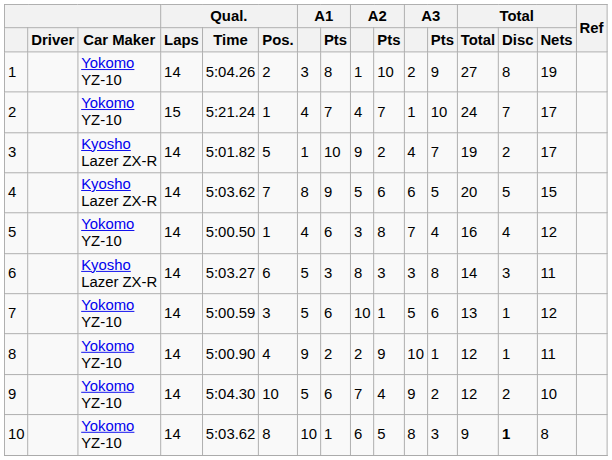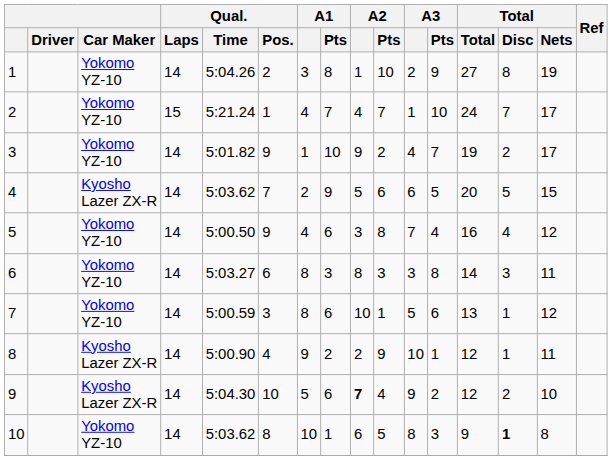(119, 152) Kyosho Lazer ZX-R -> (108, 152) Yokomo YZ-10
(266, 152) 5 -> (266, 152) 9
(305, 192) 8 -> (305, 192) 2
(266, 233) 1 -> (266, 233) 9
(119, 273) Kyosho Lazer ZX-R -> (108, 273) Yokomo YZ-10
(305, 273) 5 -> (305, 273) 8
(305, 313) 5 -> (305, 313) 8
(108, 354) Yokomo YZ-10 -> (119, 354) Kyosho Lazer ZX-R
(108, 394) Yokomo YZ-10 -> (119, 394) Kyosho Lazer ZX-R
(358, 394) normal -> (358, 394) bold
